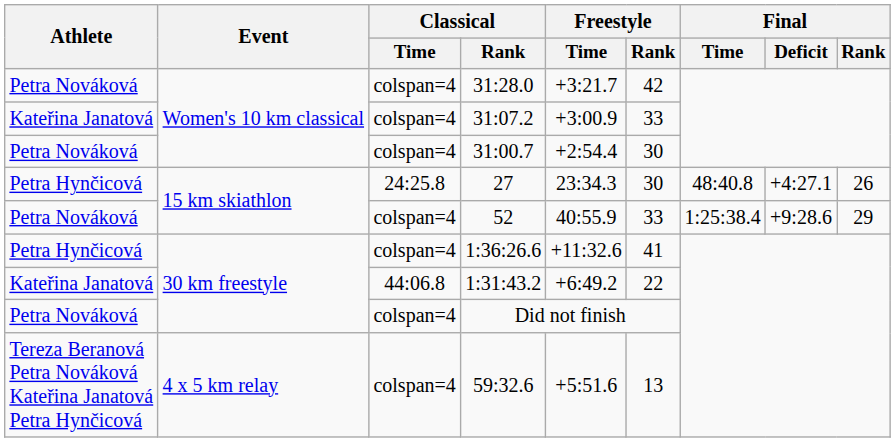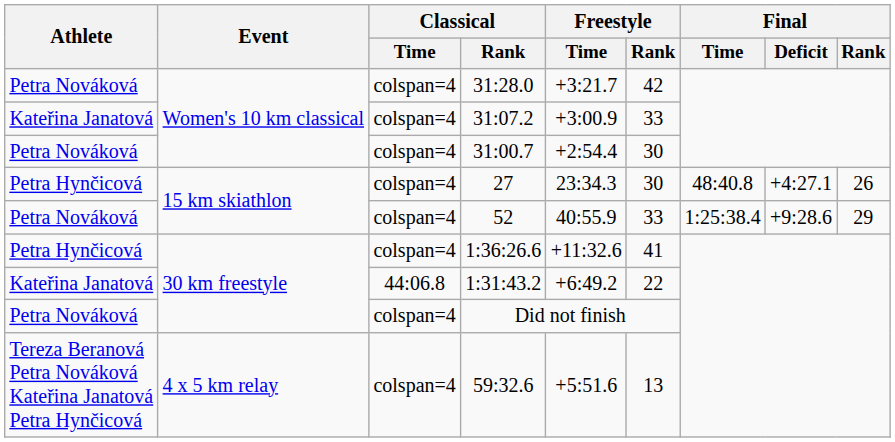(415, 184) 24:25.8 -> (415, 184) colspan=4
